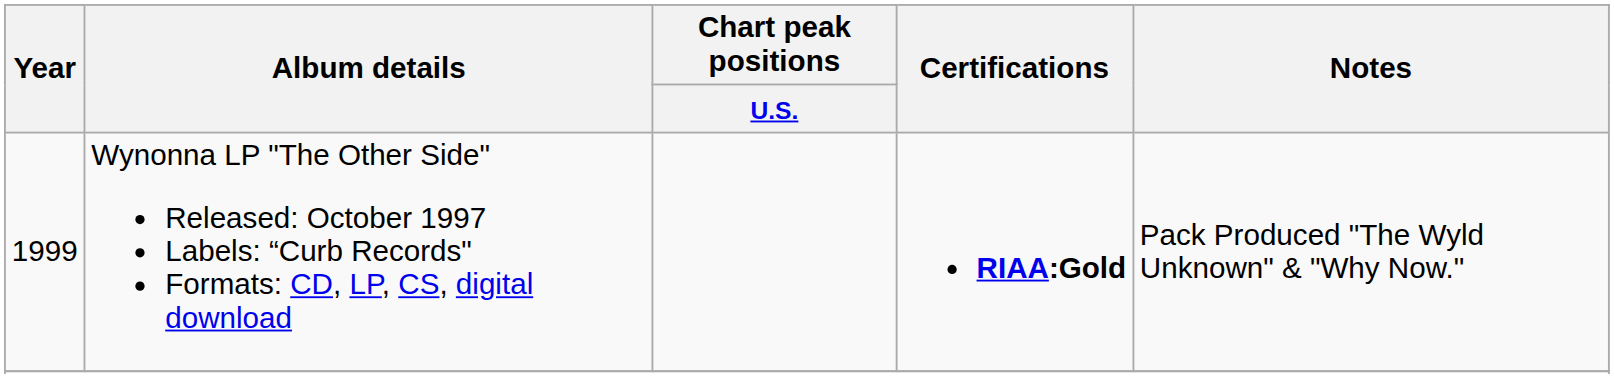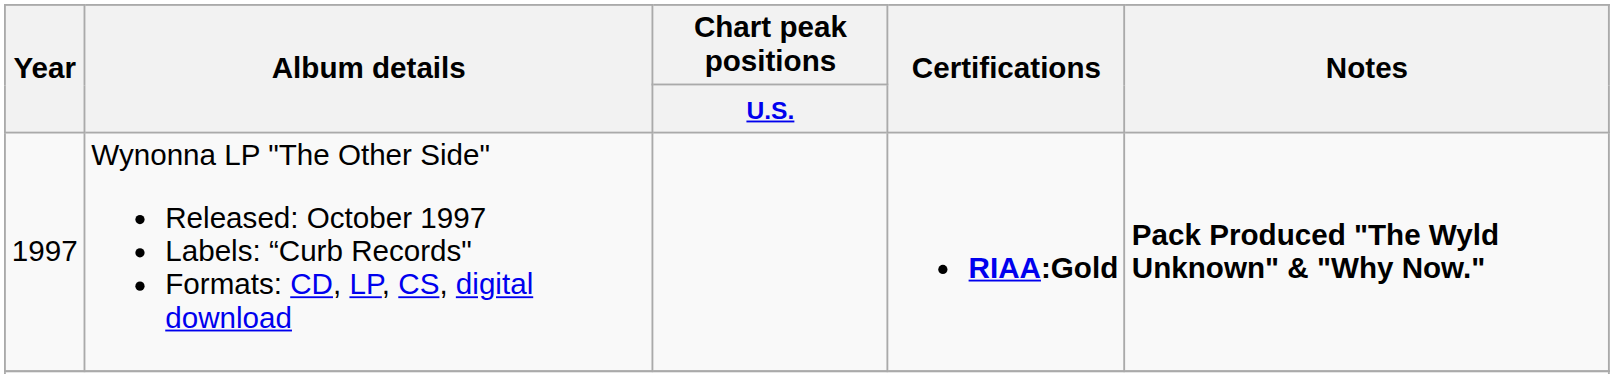(45, 251) 1999 -> (45, 251) 1997
(1312, 251) normal -> (1315, 251) bold
